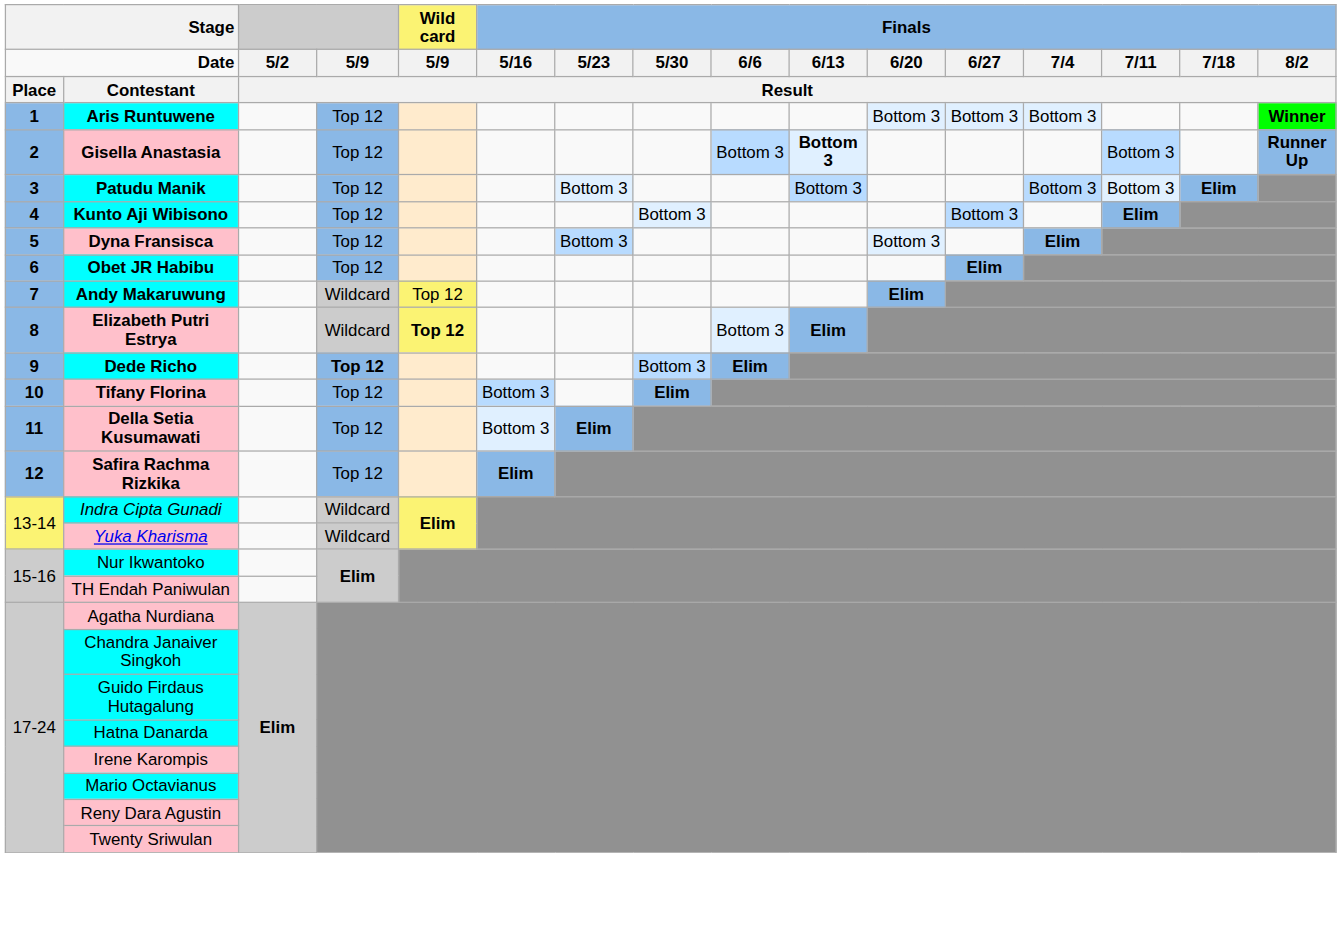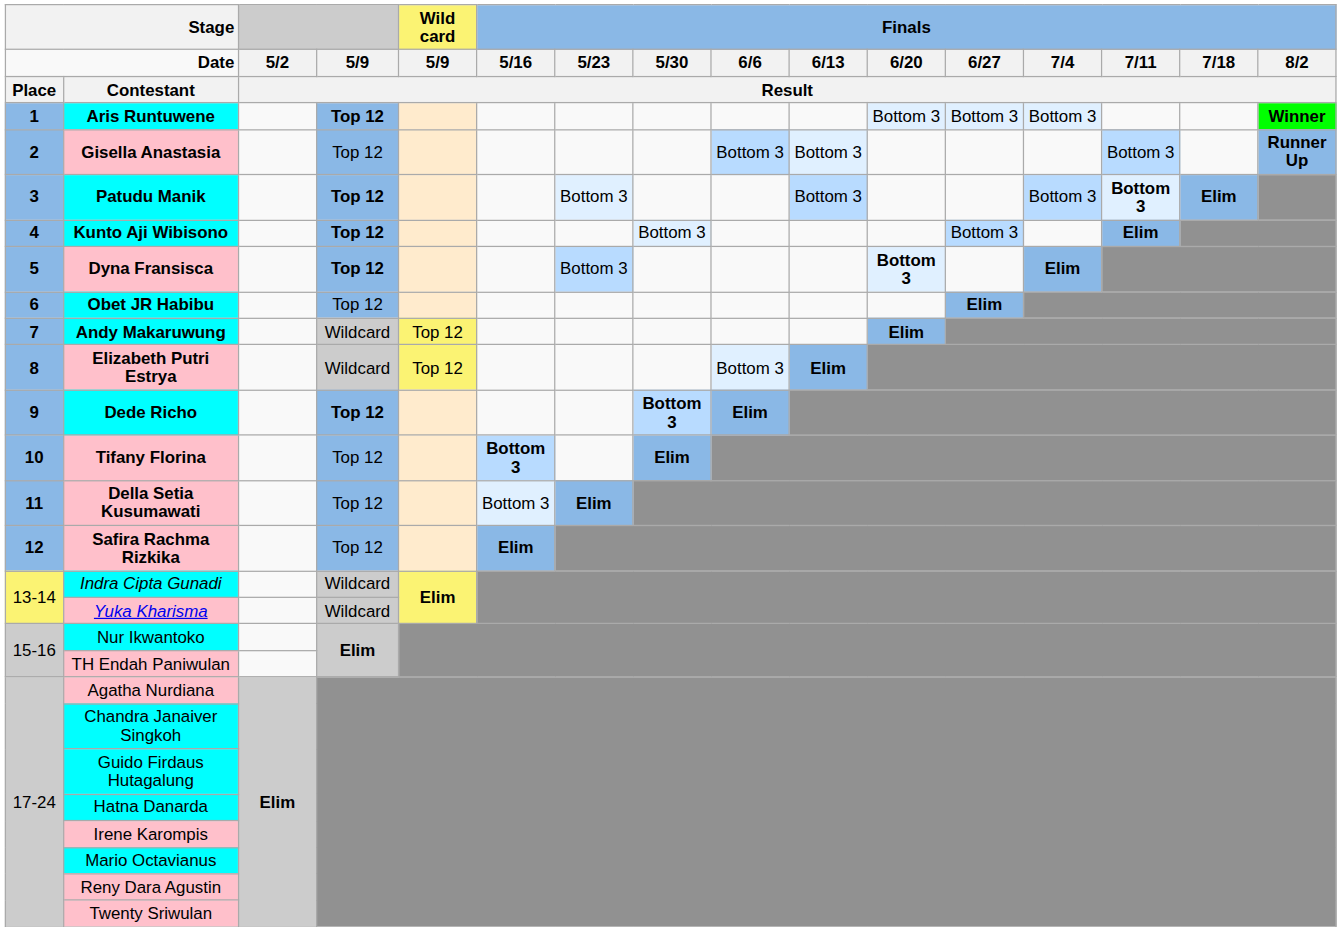(357, 116) normal -> (357, 116) bold
(828, 152) bold -> (828, 152) normal
(357, 188) normal -> (357, 197) bold
(1141, 188) normal -> (1141, 197) bold
(357, 214) normal -> (357, 233) bold
(357, 241) normal -> (357, 269) bold
(906, 241) normal -> (906, 269) bold
(438, 330) bold -> (438, 367) normal
(672, 366) normal -> (672, 412) bold
(516, 392) normal -> (516, 457) bold
